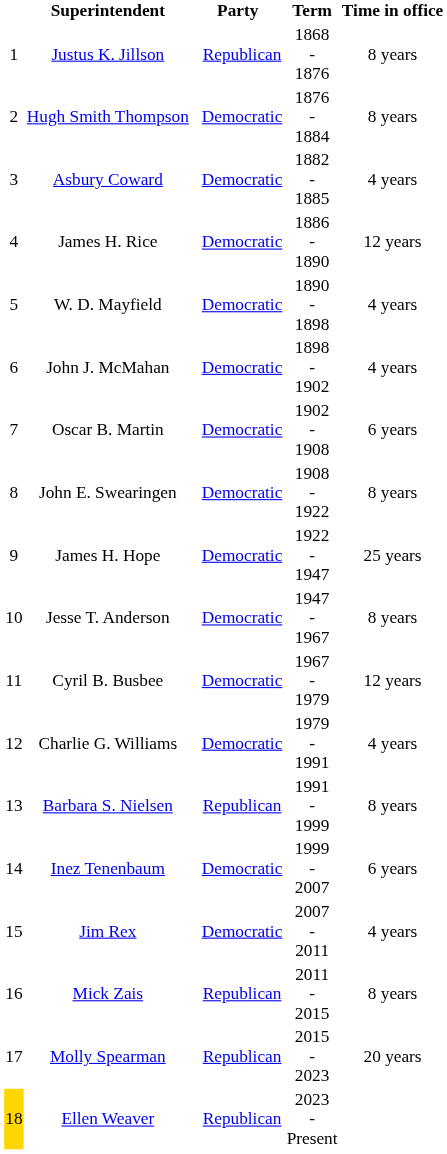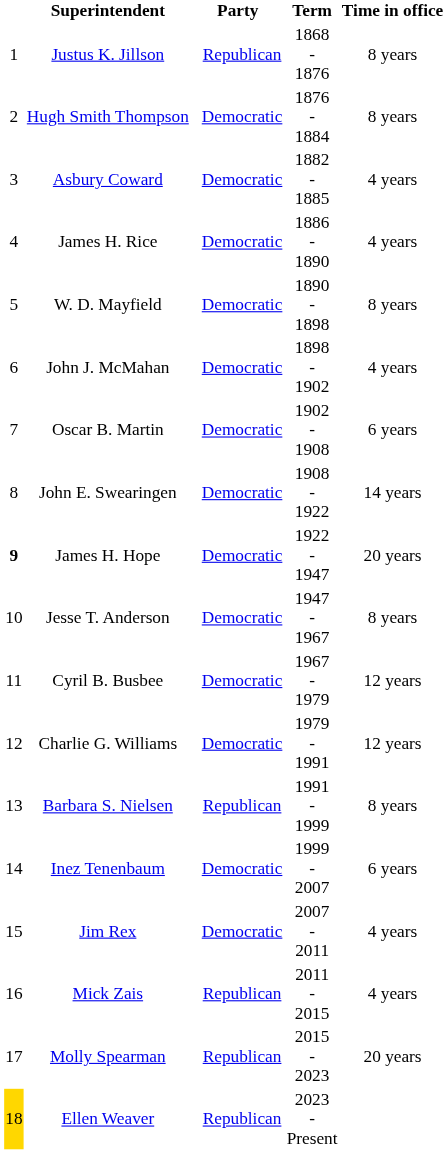(393, 242) 12 years -> (393, 242) 4 years
(393, 304) 4 years -> (393, 304) 8 years
(393, 492) 8 years -> (393, 492) 14 years
(14, 555) normal -> (14, 555) bold
(393, 555) 25 years -> (393, 555) 20 years
(393, 743) 4 years -> (393, 743) 12 years
(393, 993) 8 years -> (393, 993) 4 years
